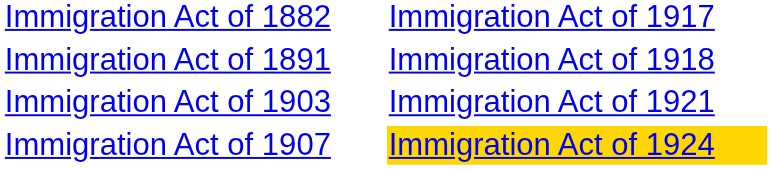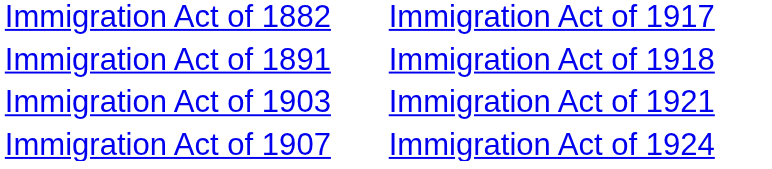(552, 144) gold background -> (552, 144) no background
